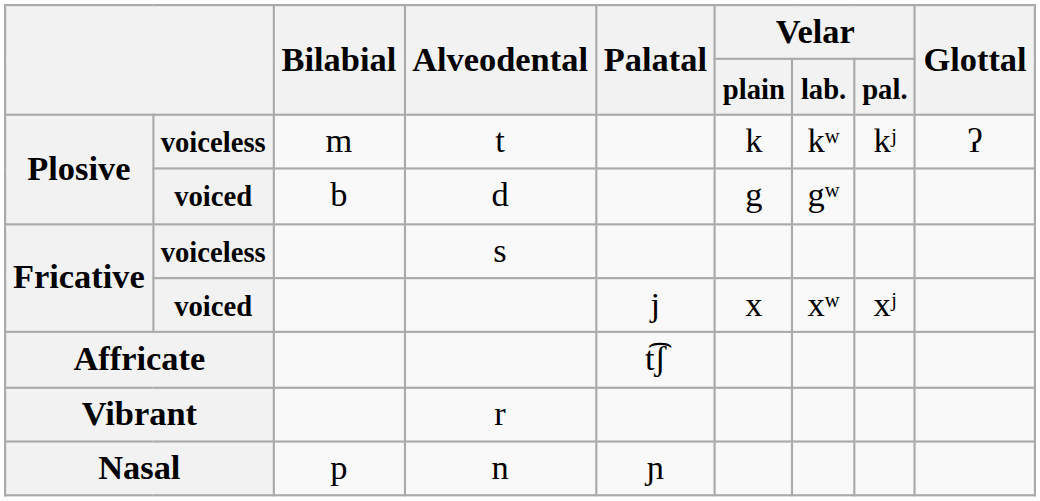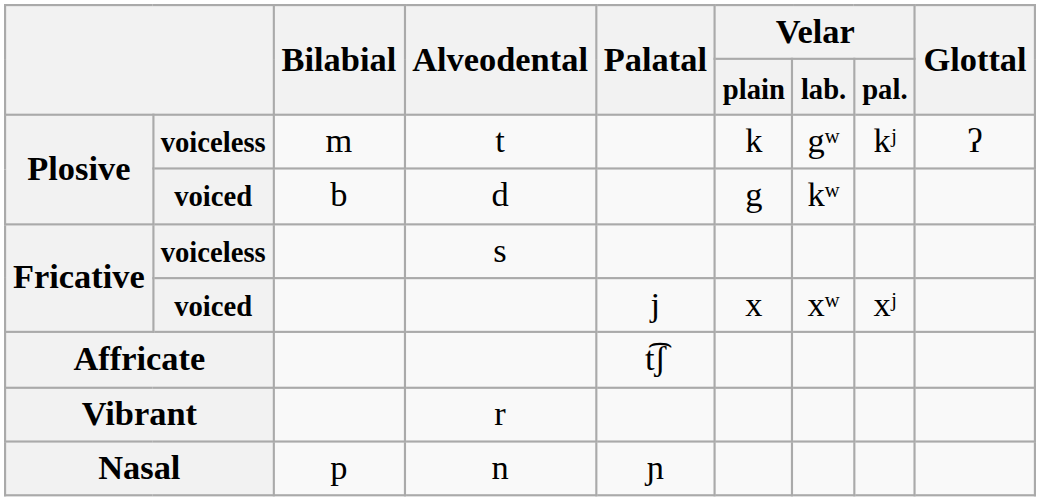(824, 140) kʷ -> (824, 140) gʷ
(824, 195) gʷ -> (824, 195) kʷ
